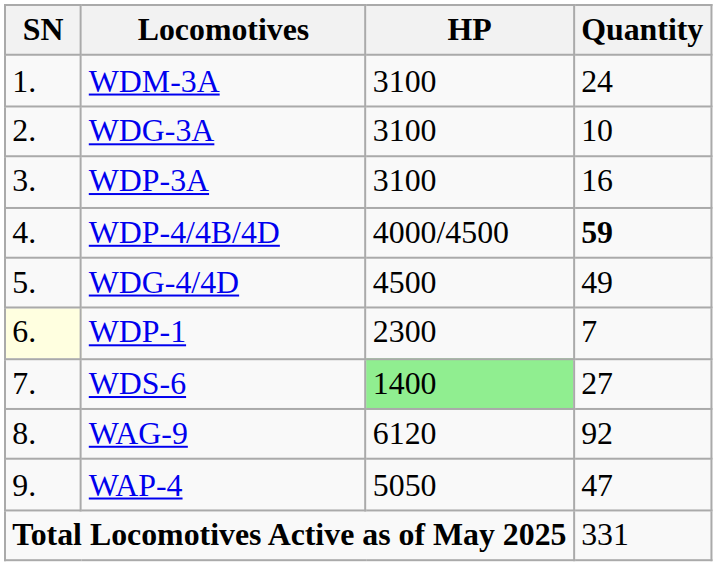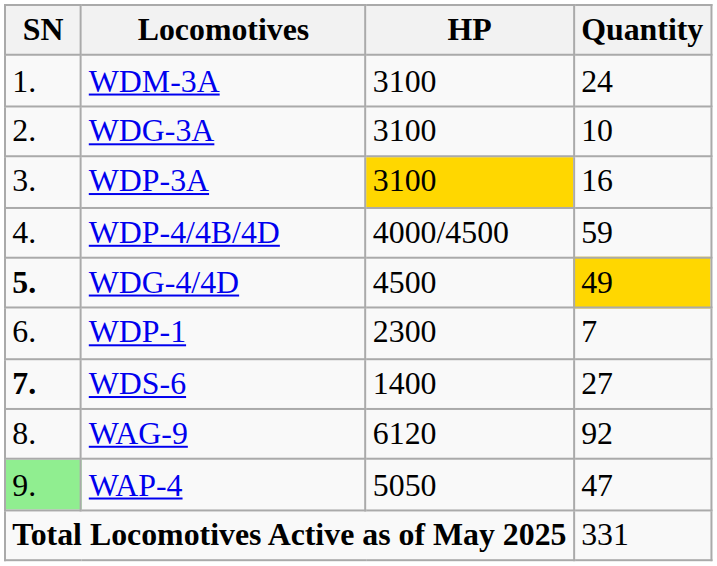(405, 181) no background -> (405, 181) gold background
(597, 231) bold -> (597, 231) normal
(24, 282) normal -> (24, 282) bold
(597, 282) no background -> (597, 282) gold background
(24, 332) lightyellow background -> (24, 332) no background
(24, 383) normal -> (24, 383) bold
(405, 383) lightgreen background -> (405, 383) no background
(24, 484) no background -> (24, 484) lightgreen background
